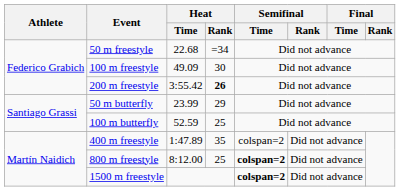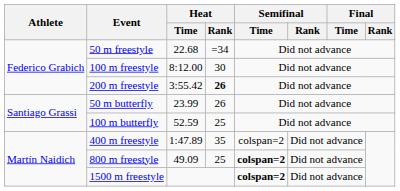(186, 67) 49.09 -> (186, 67) 8:12.00
(220, 104) 29 -> (220, 104) 26
(186, 159) 8:12.00 -> (186, 159) 49.09
